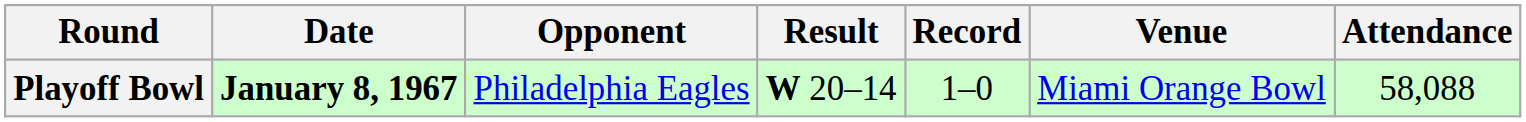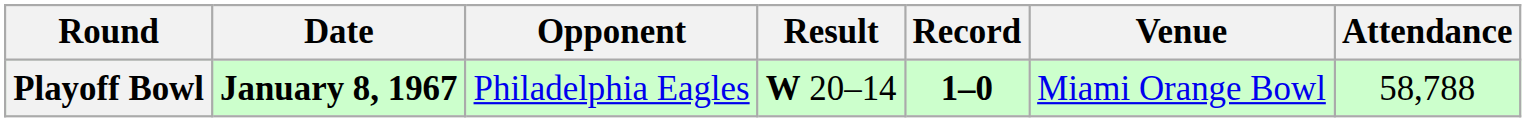(967, 87) normal -> (967, 87) bold
(1427, 87) 58,088 -> (1427, 87) 58,788
